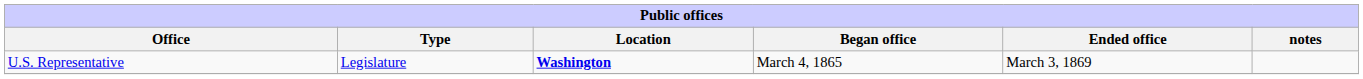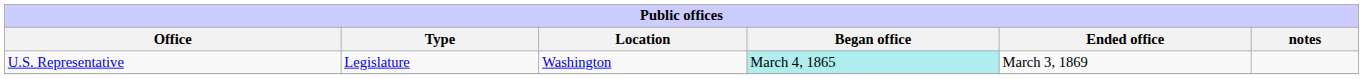(574, 62) bold -> (577, 62) normal
(799, 62) no background -> (793, 62) paleturquoise background
